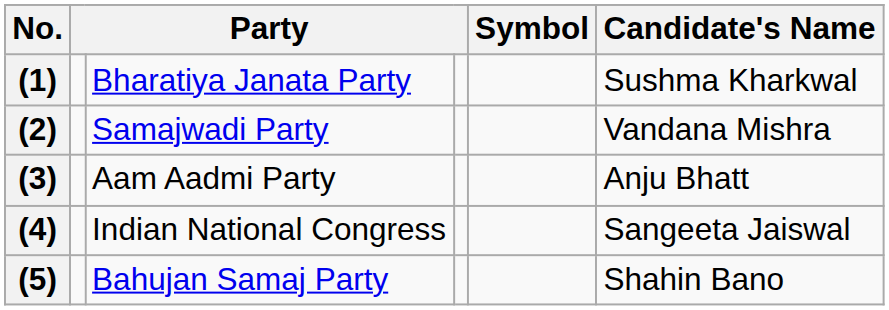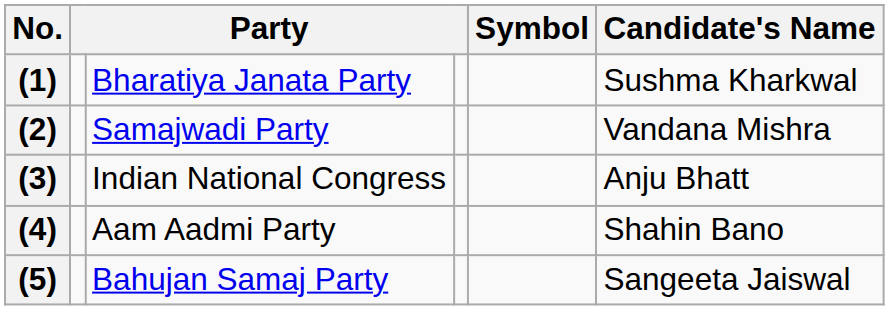(214, 179) Aam Aadmi Party -> (269, 179) Indian National Congress
(269, 229) Indian National Congress -> (214, 229) Aam Aadmi Party
(727, 229) Sangeeta Jaiswal -> (694, 229) Shahin Bano
(694, 279) Shahin Bano -> (727, 279) Sangeeta Jaiswal
